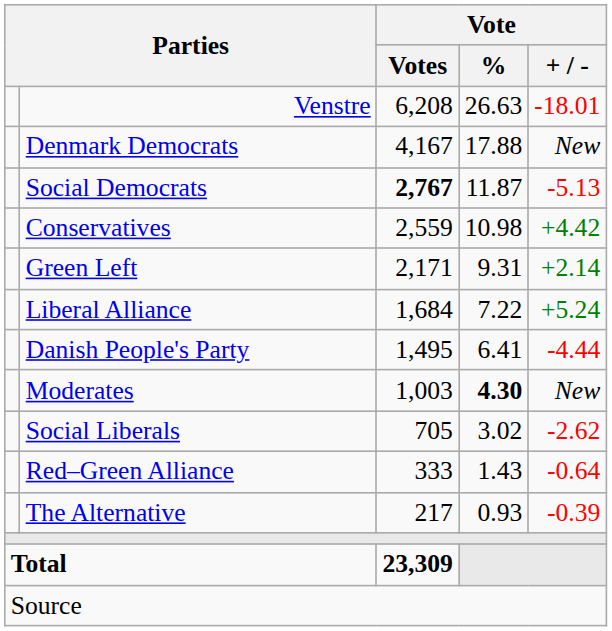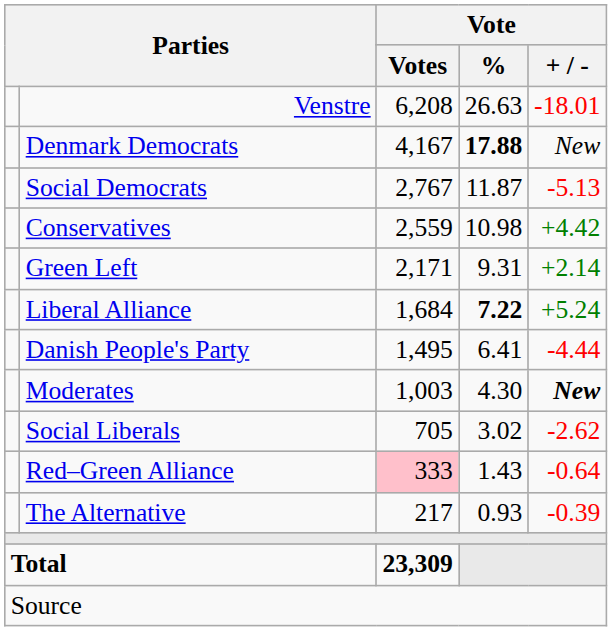(494, 146) normal -> (494, 146) bold
(424, 187) bold -> (424, 187) normal
(500, 308) normal -> (500, 308) bold
(500, 390) bold -> (500, 390) normal
(577, 390) normal -> (577, 390) bold
(434, 471) no background -> (434, 471) pink background
